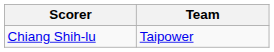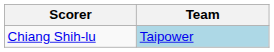(167, 36) no background -> (167, 36) lightblue background
